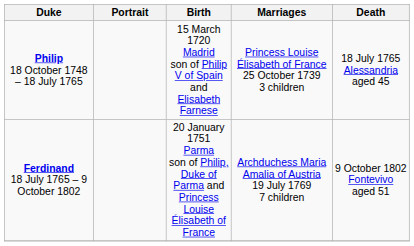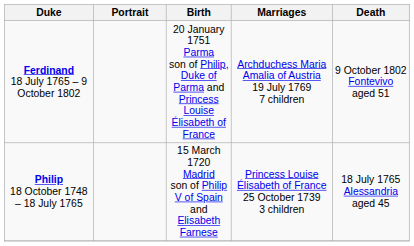rows swapped: (49, 70) <-> (49, 180)
